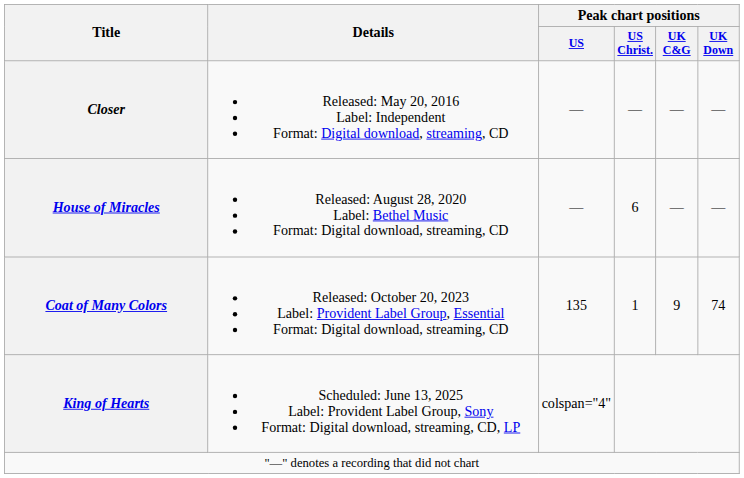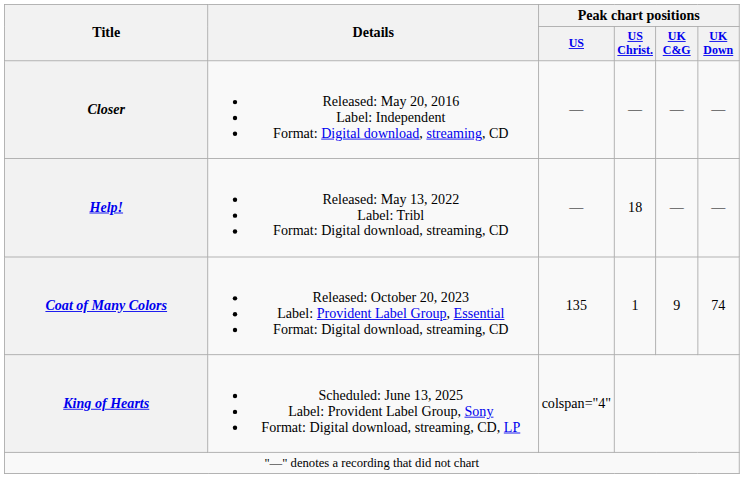- row: (106, 207)
+ row: (106, 207)
